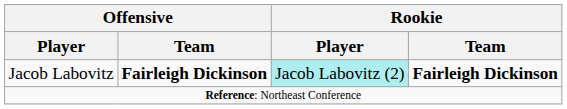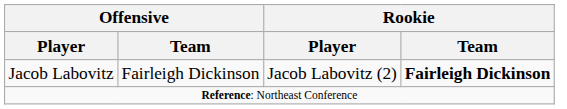(194, 73) bold -> (190, 73) normal
(340, 73) paleturquoise background -> (332, 73) no background
